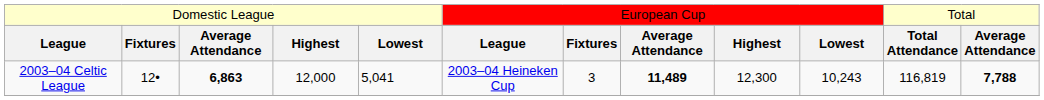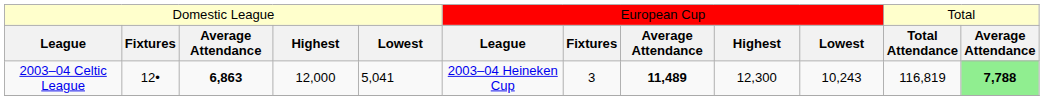(1000, 78) no background -> (1000, 78) lightgreen background
